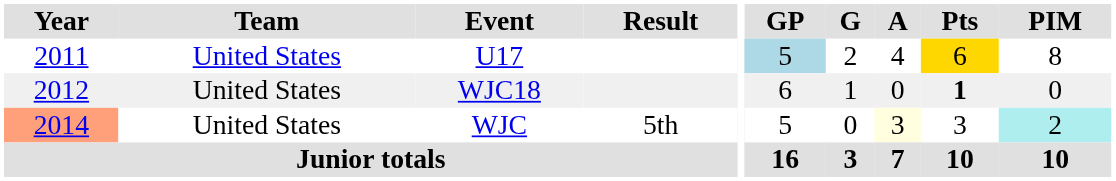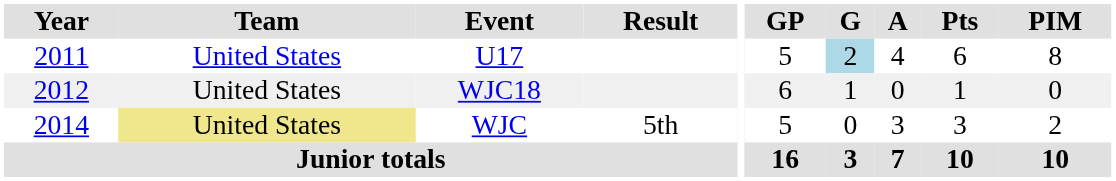(785, 55) lightblue background -> (785, 55) no background
(850, 55) no background -> (850, 55) lightblue background
(960, 55) gold background -> (960, 55) no background
(960, 90) bold -> (960, 90) normal
(61, 124) lightsalmon background -> (61, 124) no background
(267, 124) no background -> (267, 124) khaki background
(898, 124) lightyellow background -> (898, 124) no background
(1055, 124) paleturquoise background -> (1055, 124) no background
